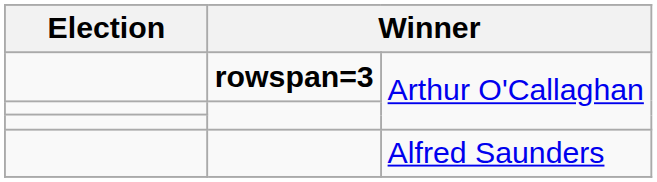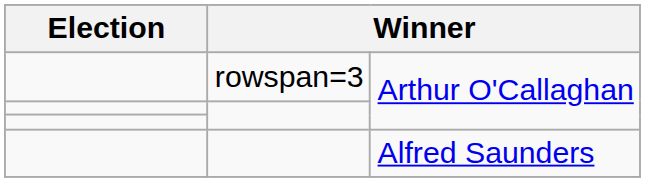(294, 76) bold -> (289, 76) normal
